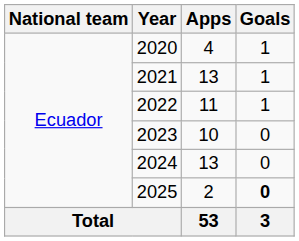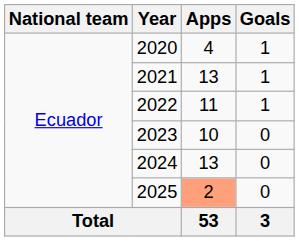(209, 192) no background -> (209, 192) lightsalmon background
(265, 192) bold -> (265, 192) normal
